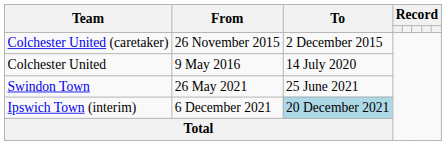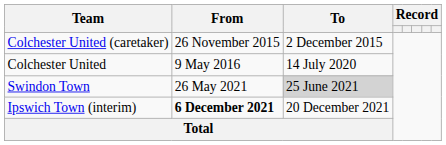(322, 86) no background -> (322, 86) lightgrey background
(223, 107) normal -> (224, 107) bold
(338, 107) lightblue background -> (338, 107) no background
